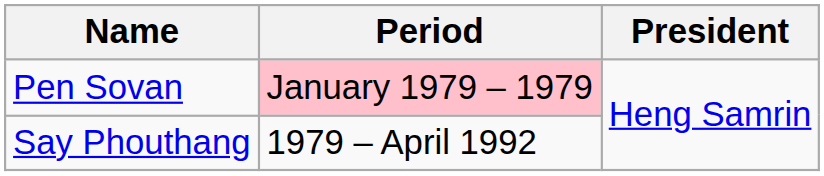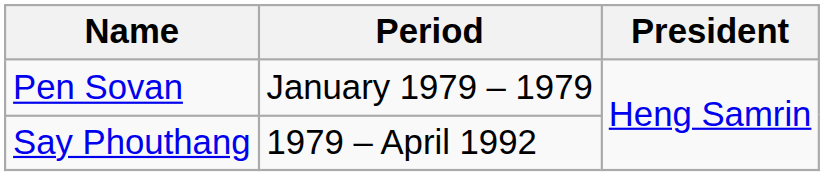(430, 87) pink background -> (430, 87) no background
